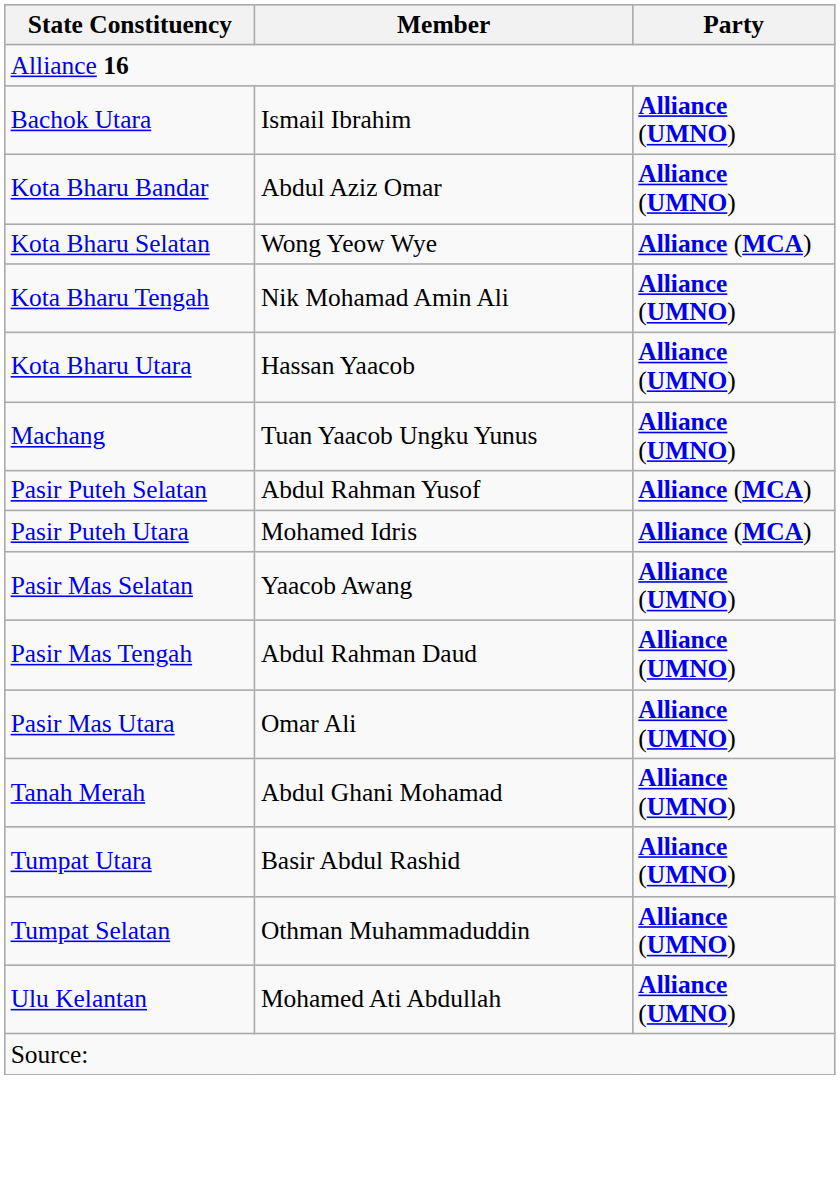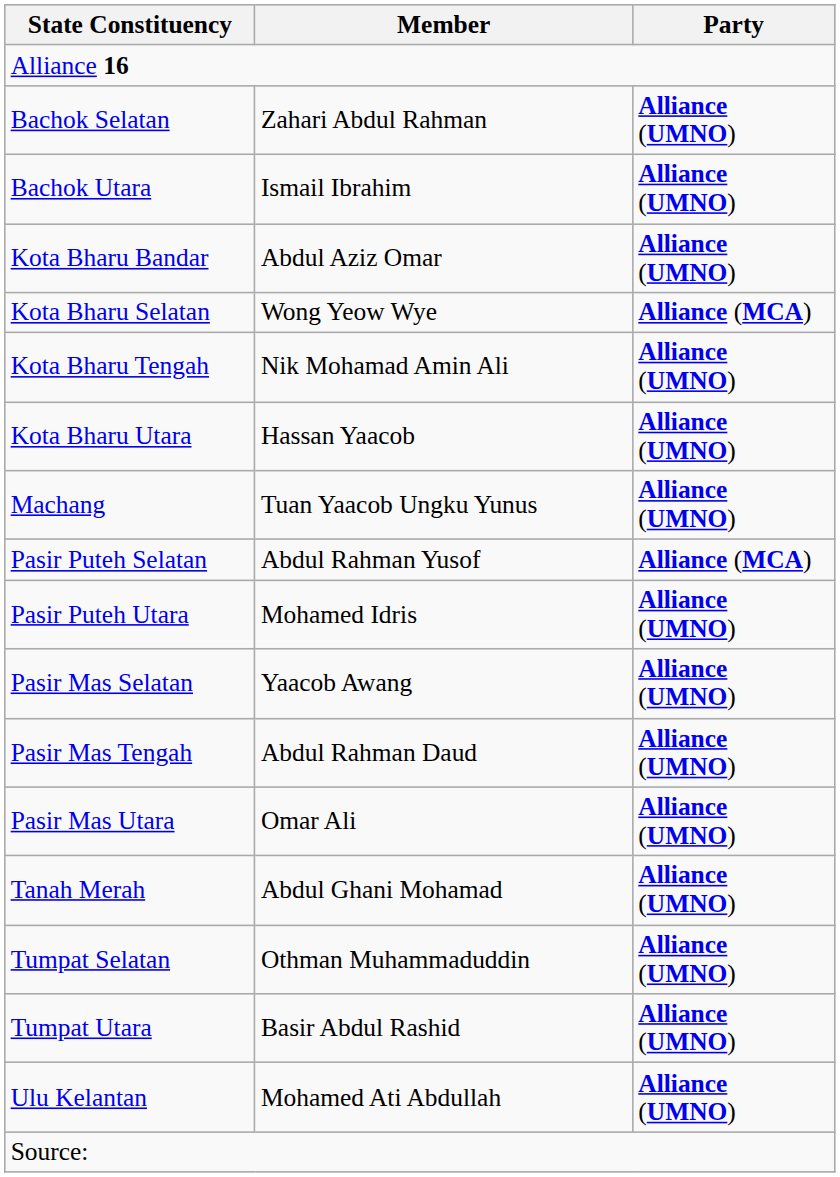+ row: (90, 119)
(725, 530) Alliance (MCA) -> (687, 614) Alliance (UMNO)
rows swapped: (81, 861) <-> (90, 930)
